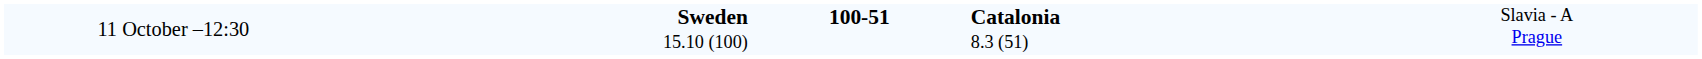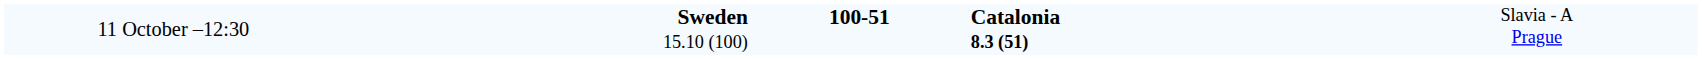(1000, 42) normal -> (1000, 42) bold
